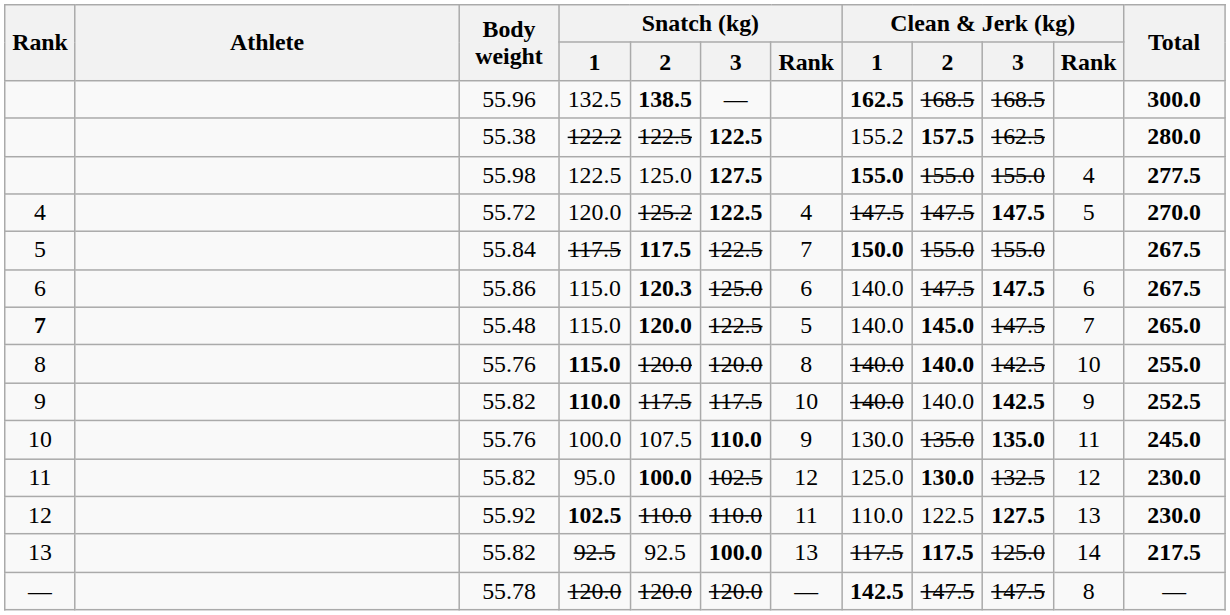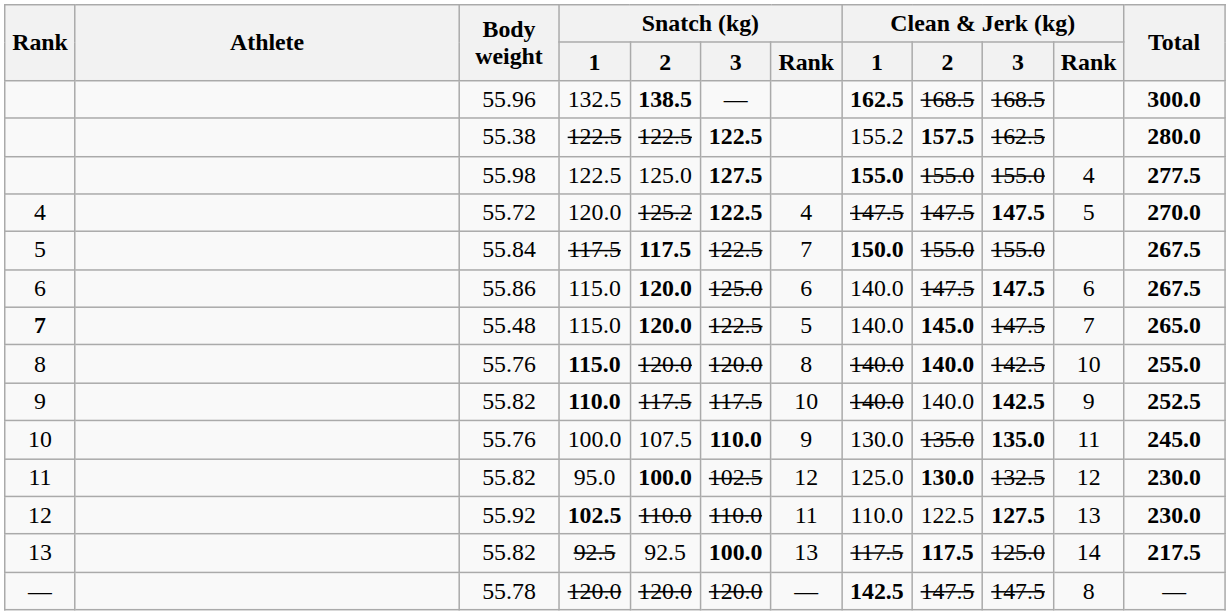(595, 136) 122.2 -> (595, 136) 122.5
(665, 288) 120.3 -> (665, 288) 120.0
